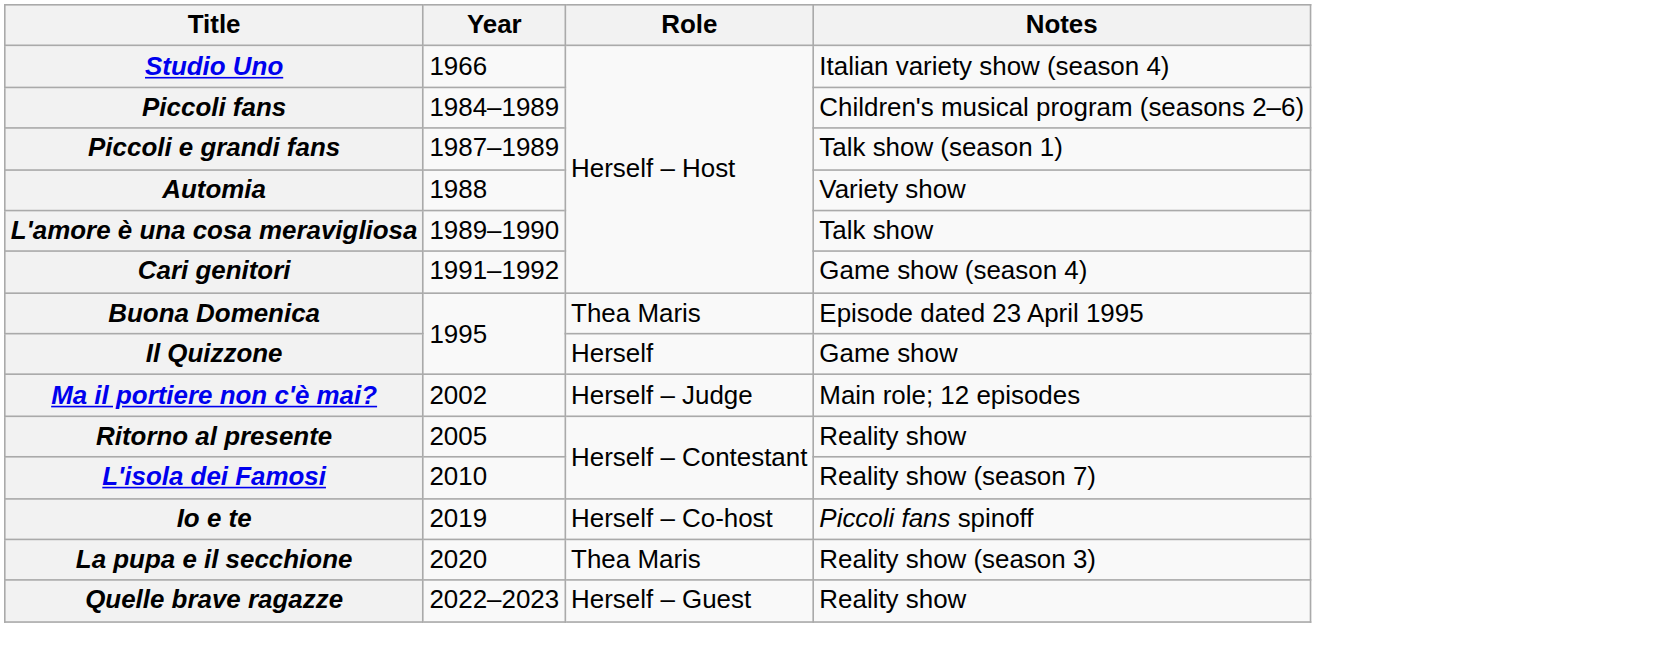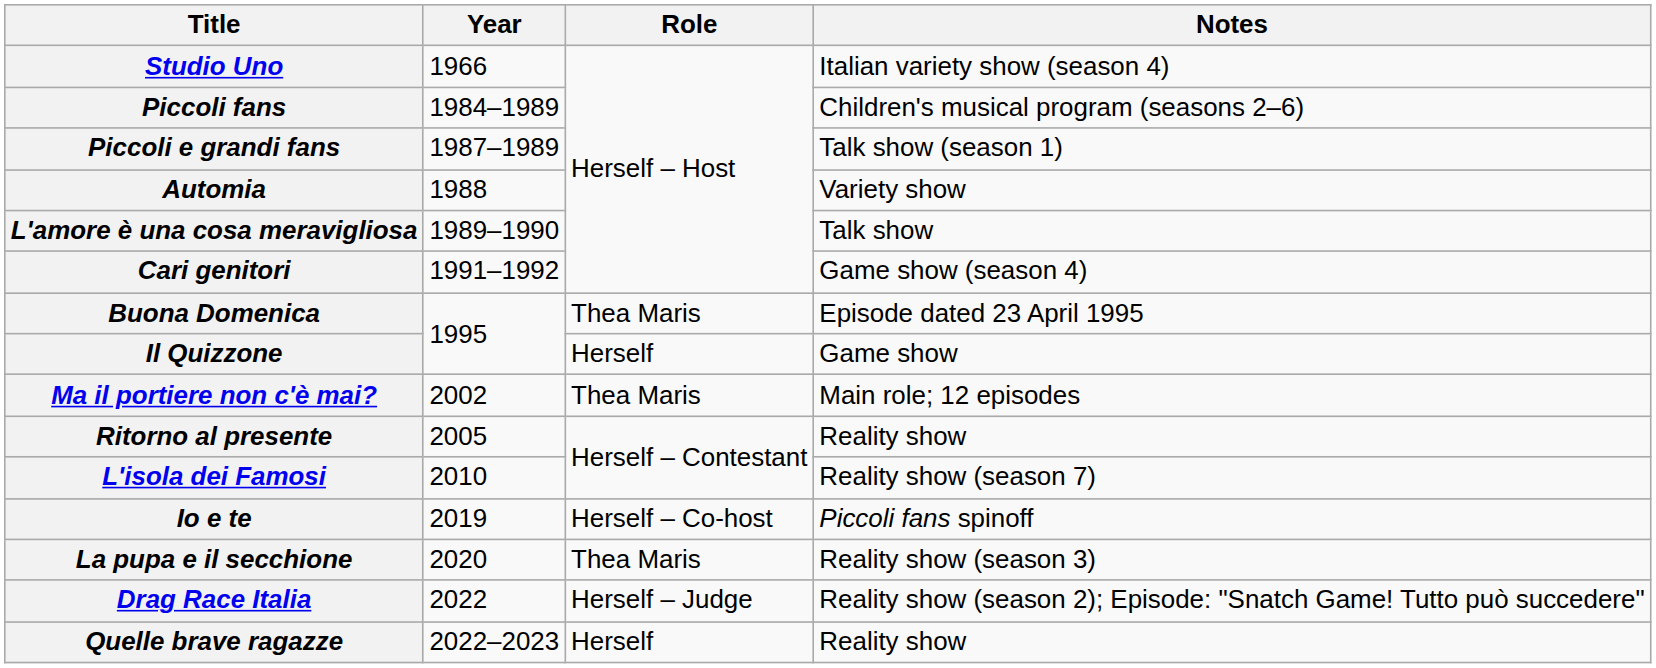(662, 395) Herself – Judge -> (636, 395) Thea Maris
+ row: (214, 600)
(661, 600) Herself – Guest -> (612, 641) Herself
